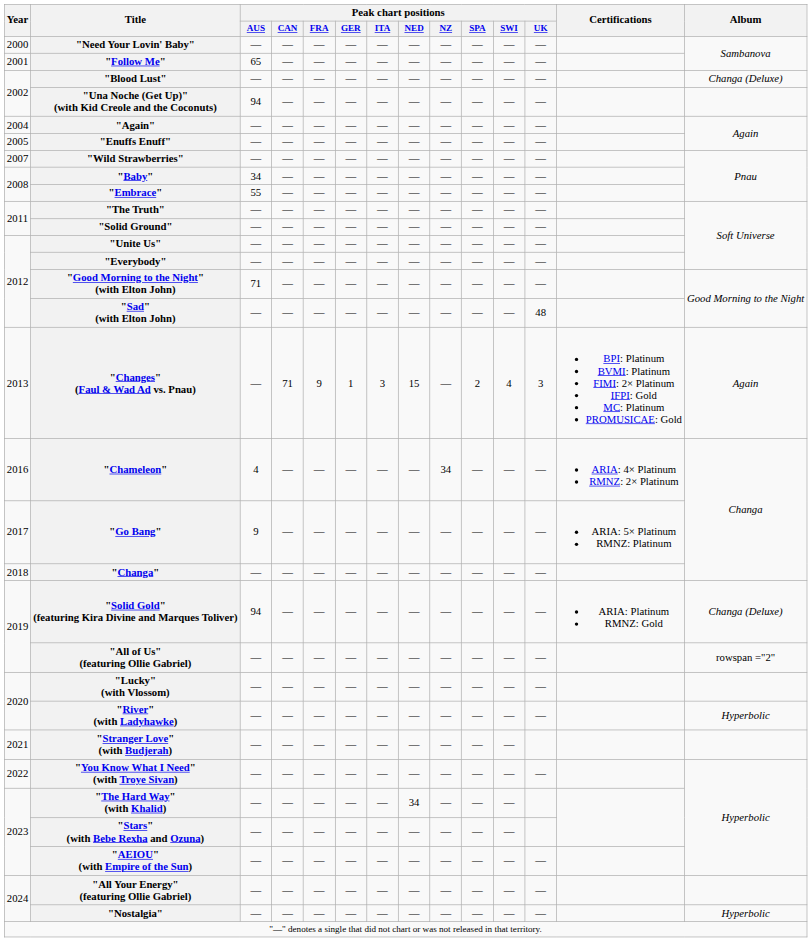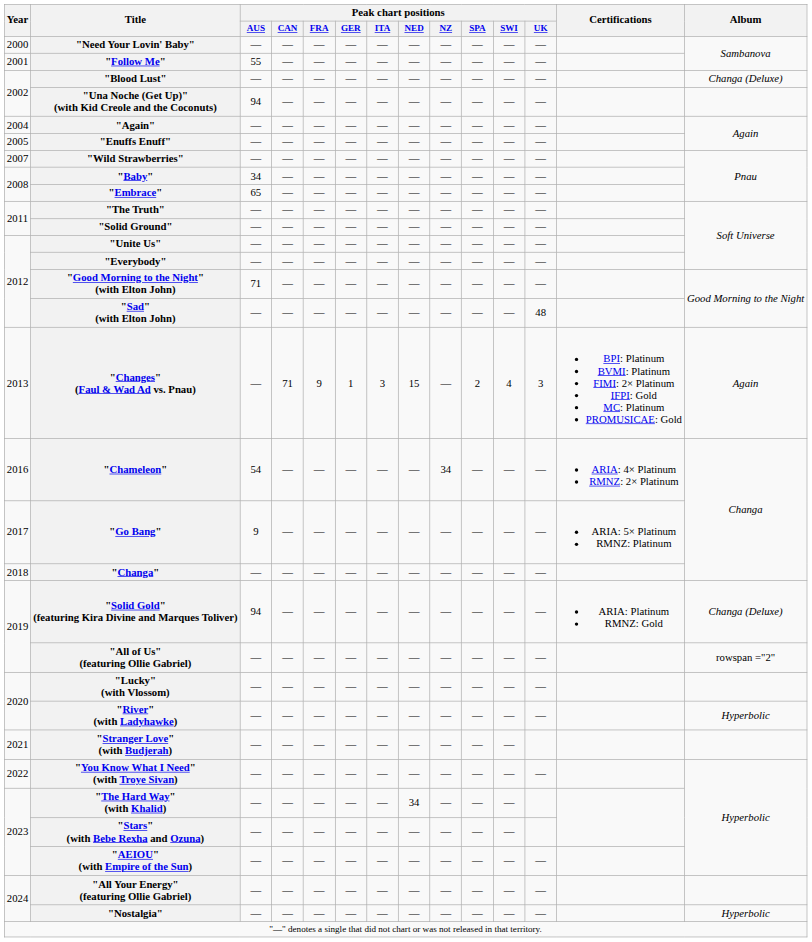(256, 62) 65 -> (256, 62) 55
(256, 193) 55 -> (256, 193) 65
(256, 469) 4 -> (256, 469) 54
